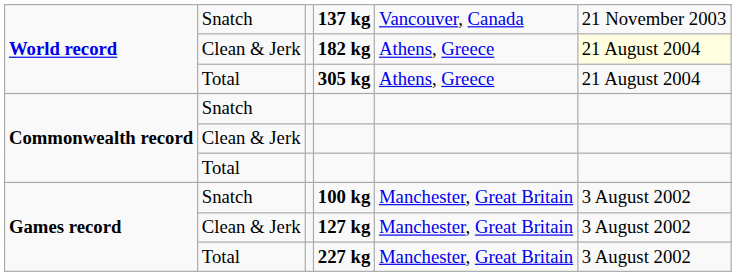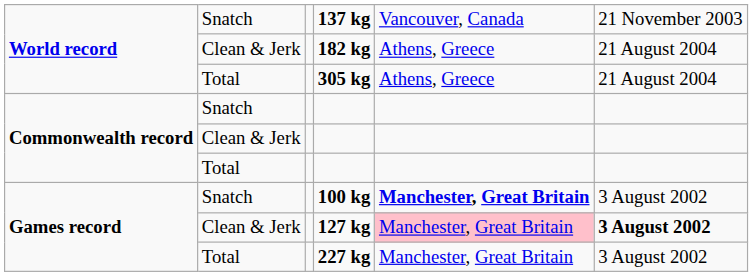(641, 49) lightyellow background -> (657, 49) no background
(476, 197) normal -> (484, 197) bold
(476, 227) no background -> (476, 227) pink background
(636, 227) normal -> (654, 227) bold
